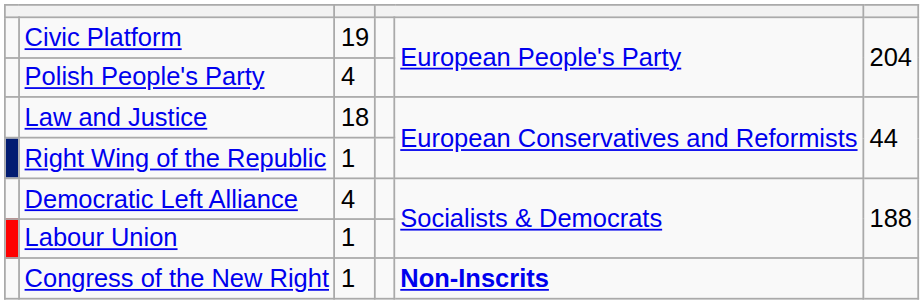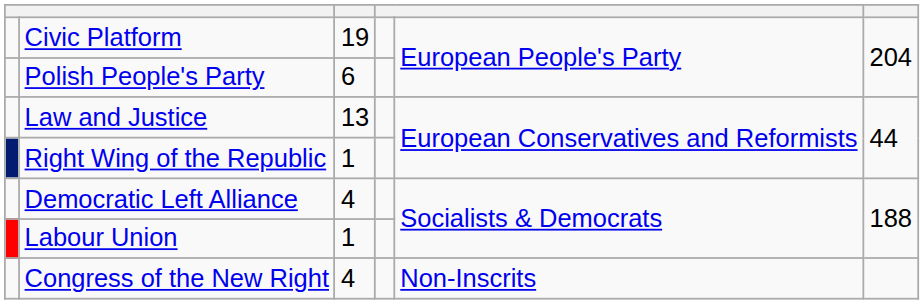(348, 78) 4 -> (348, 78) 6
(355, 118) 18 -> (355, 118) 13
(348, 279) 1 -> (348, 279) 4
(475, 279) bold -> (468, 279) normal
